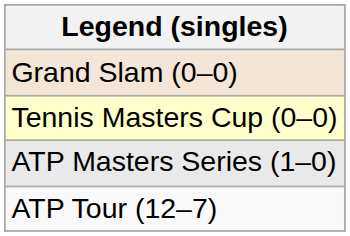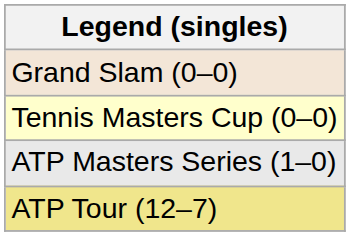(114, 207) no background -> (114, 207) khaki background
